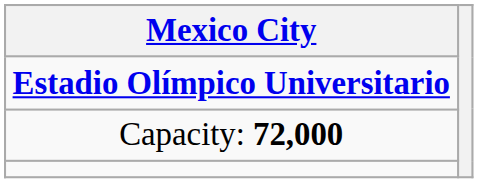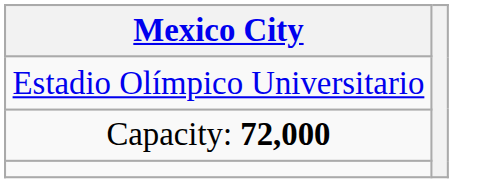(231, 82) bold -> (218, 82) normal
